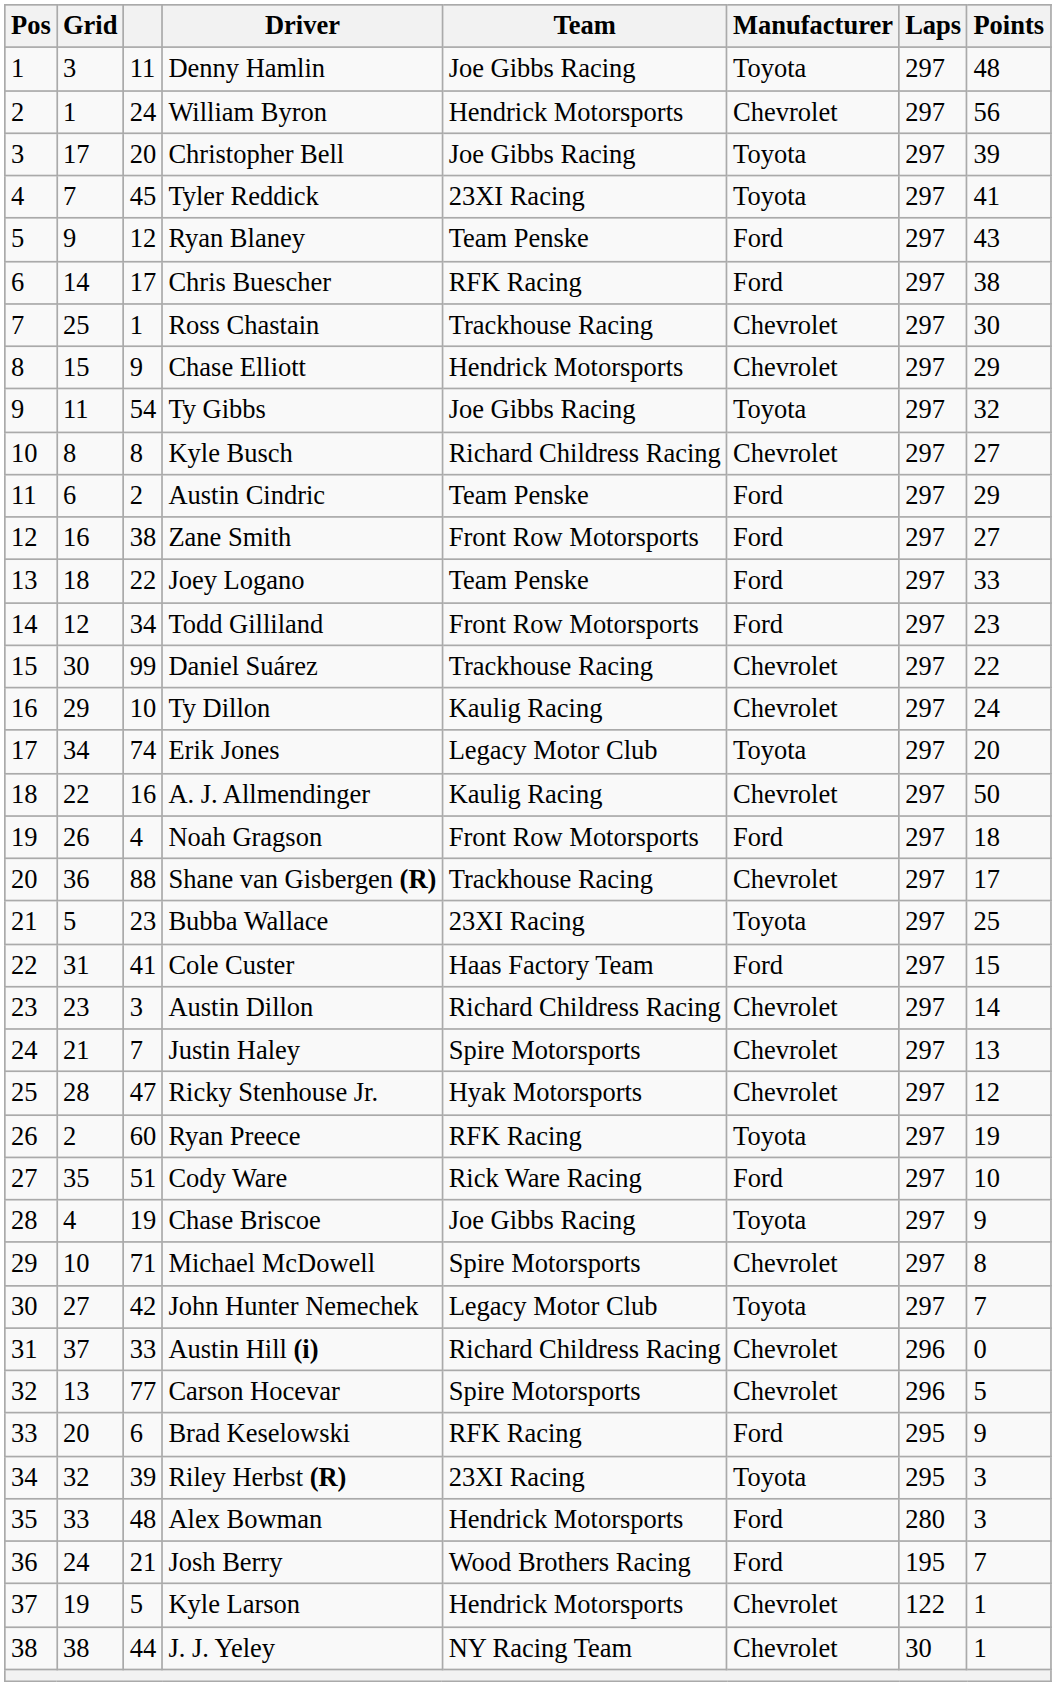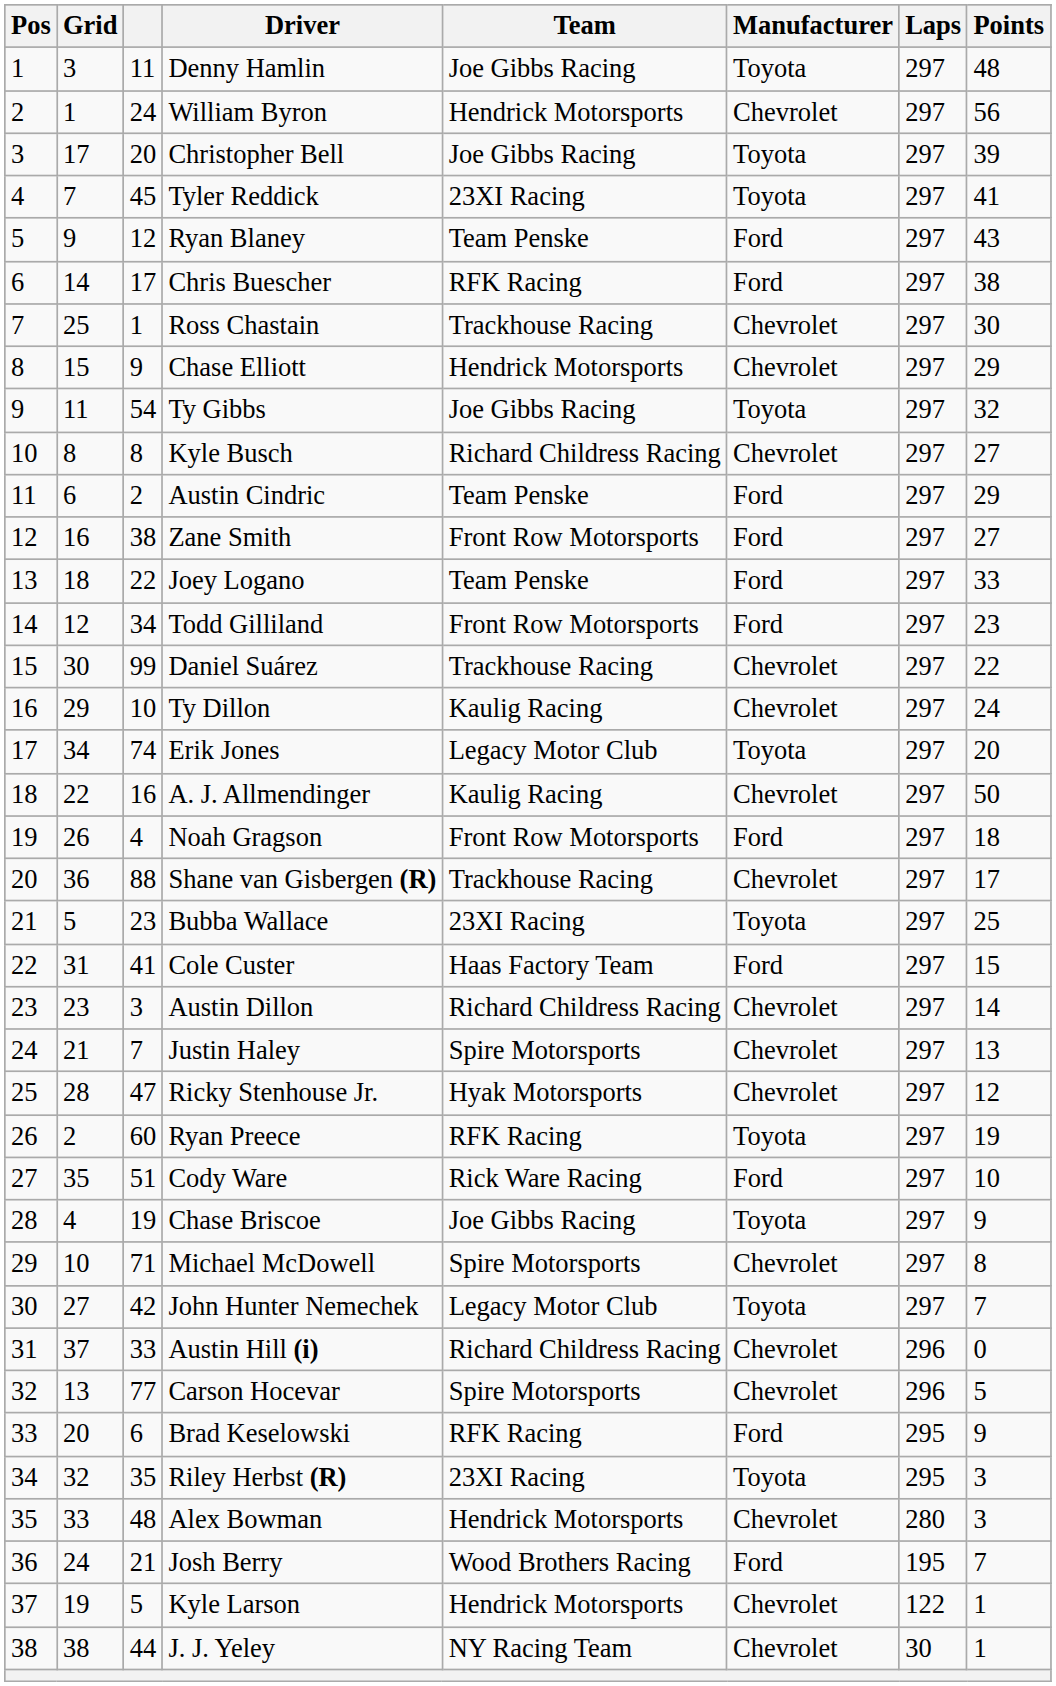(143, 1476) 39 -> (143, 1476) 35
(758, 1519) Ford -> (785, 1519) Chevrolet
